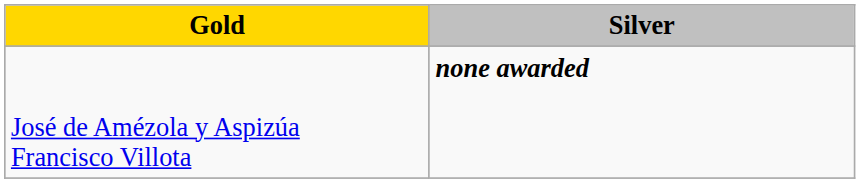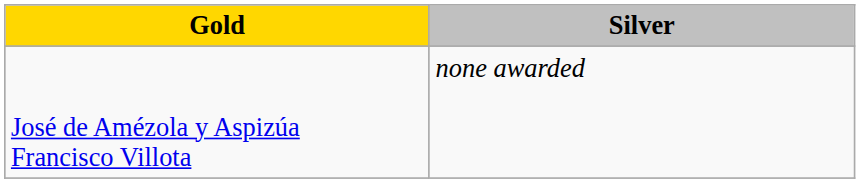(512, 67) bold -> (510, 67) normal
